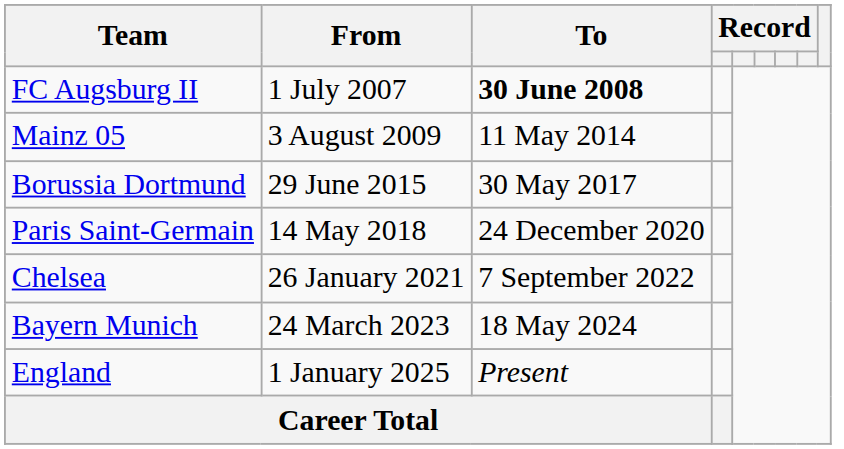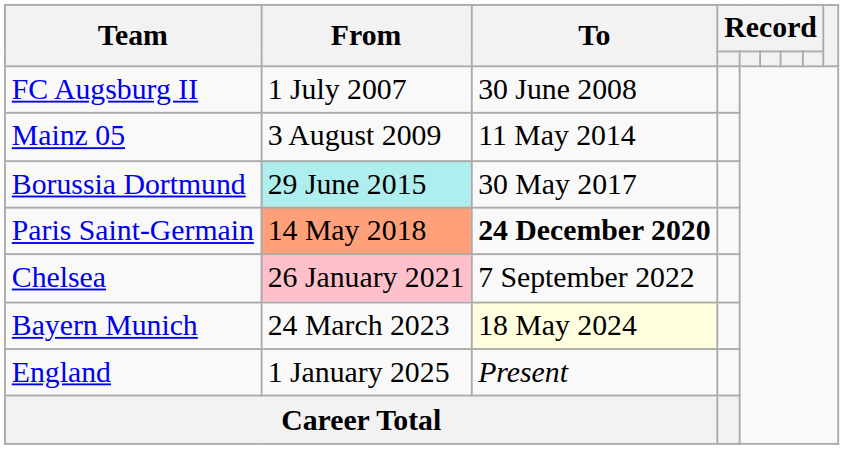(561, 89) bold -> (557, 89) normal
(347, 183) no background -> (347, 183) paleturquoise background
(347, 230) no background -> (347, 230) lightsalmon background
(591, 230) normal -> (594, 230) bold
(366, 277) no background -> (366, 277) pink background
(557, 325) no background -> (557, 325) lightyellow background
